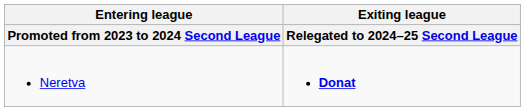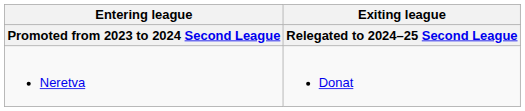(402, 83) bold -> (402, 83) normal
